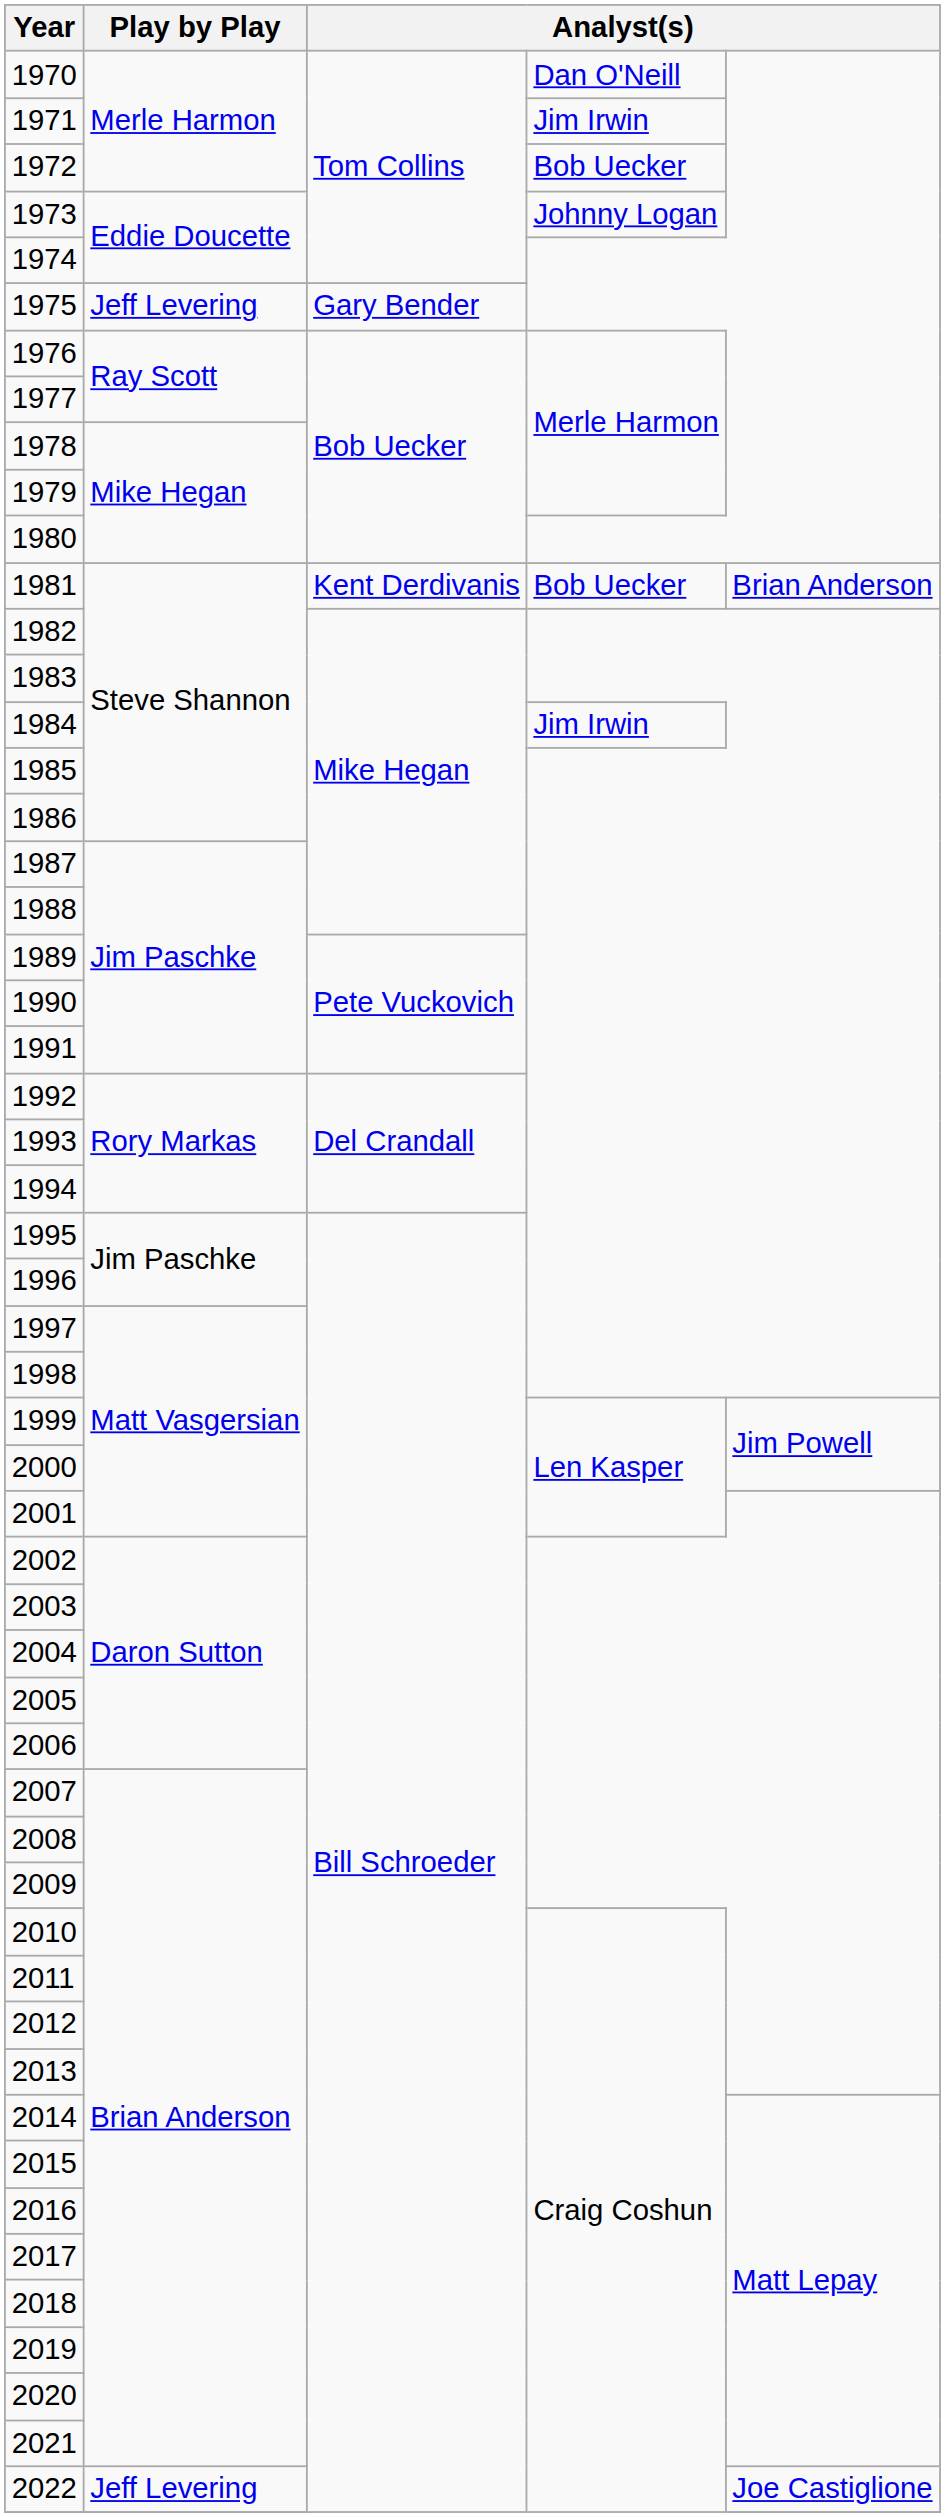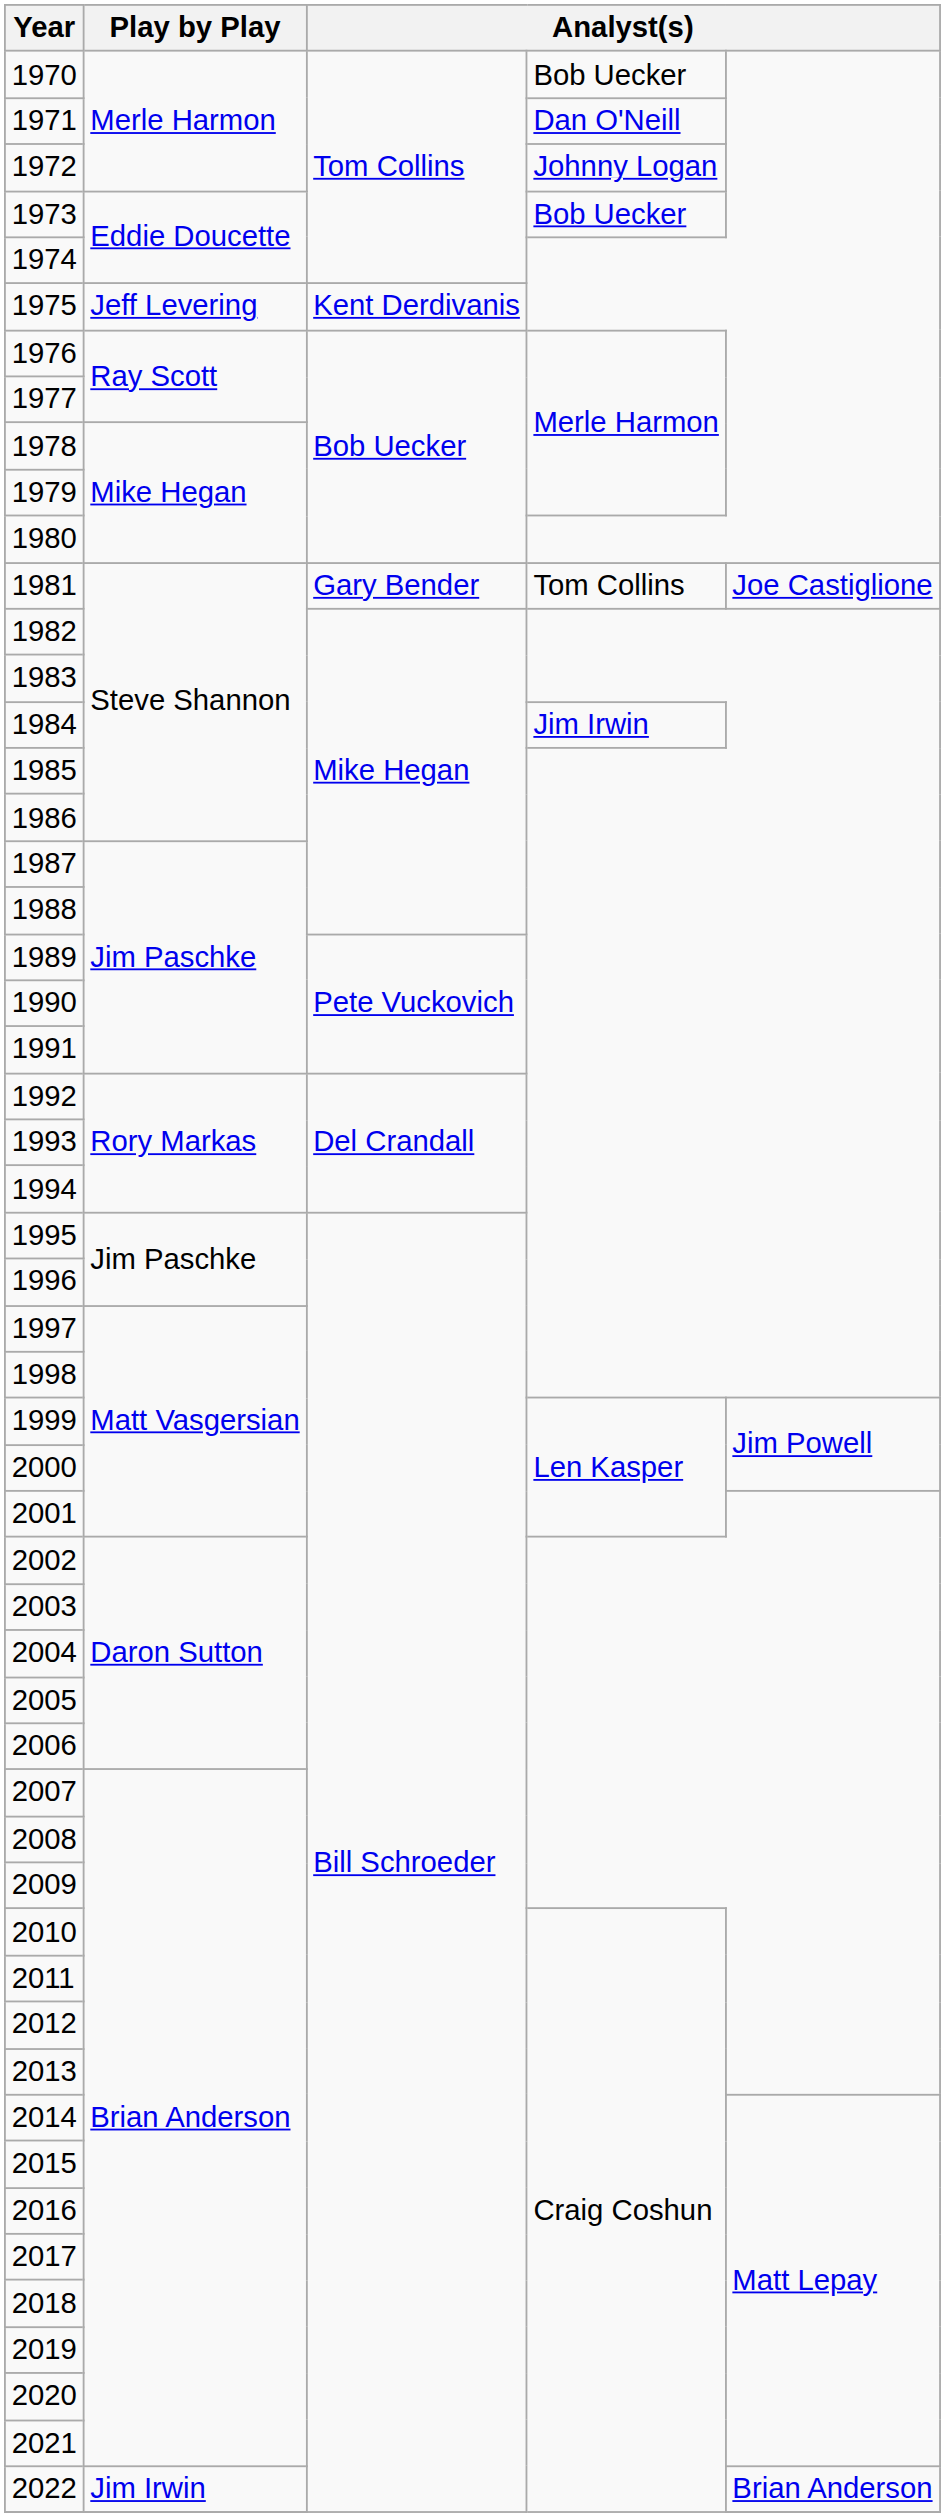(607, 74) Dan O'Neill -> (610, 74) Bob Uecker
(591, 120) Jim Irwin -> (607, 120) Dan O'Neill
(610, 167) Bob Uecker -> (625, 167) Johnny Logan
(625, 213) Johnny Logan -> (610, 213) Bob Uecker
(396, 306) Gary Bender -> (417, 306) Kent Derdivanis
(417, 584) Kent Derdivanis -> (396, 584) Gary Bender
(610, 584) Bob Uecker -> (609, 584) Tom Collins
(832, 584) Brian Anderson -> (832, 584) Joe Castiglione
(174, 2488) Jeff Levering -> (148, 2488) Jim Irwin
(832, 2488) Joe Castiglione -> (832, 2488) Brian Anderson
